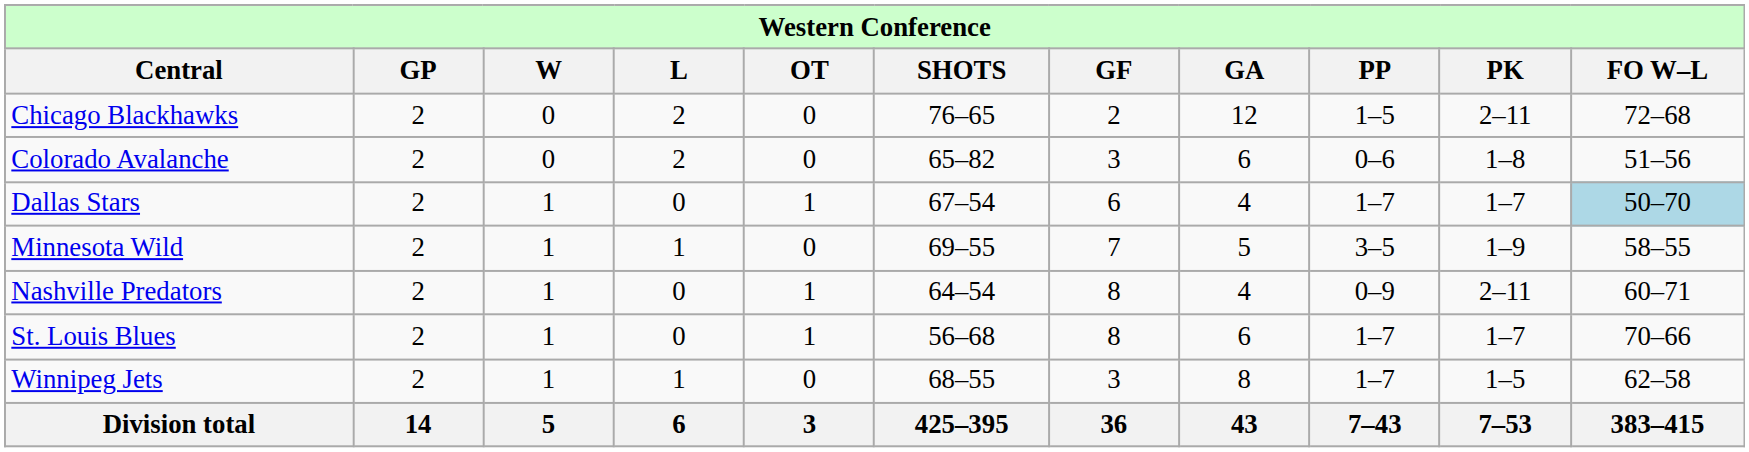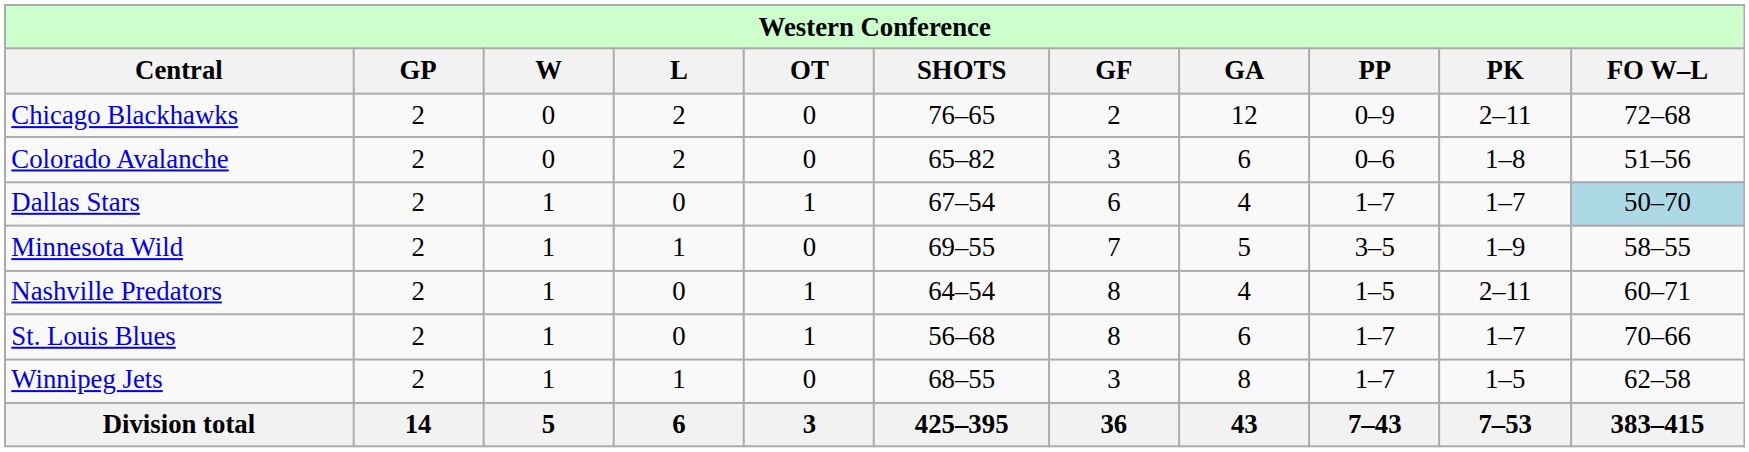(1375, 114) 1–5 -> (1375, 114) 0–9
(1375, 291) 0–9 -> (1375, 291) 1–5
